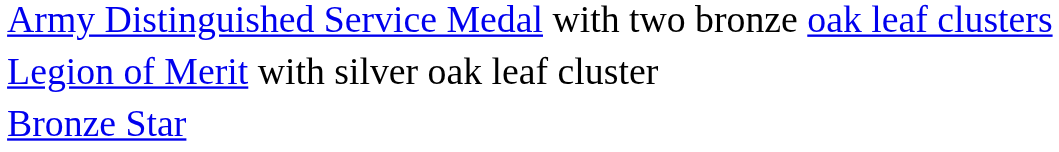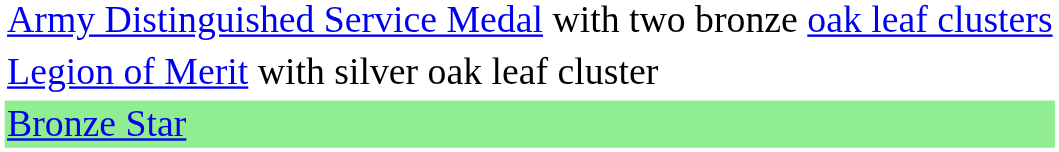(97, 123) no background -> (97, 123) lightgreen background
